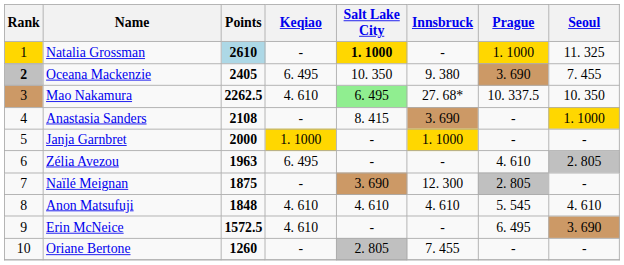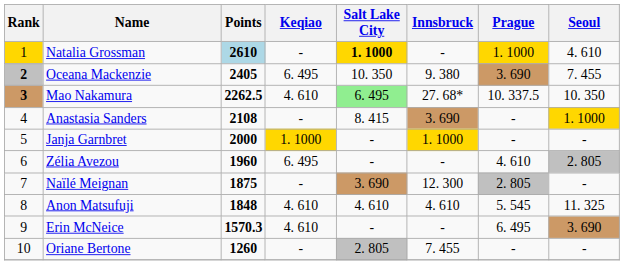(584, 52) 11. 325 -> (584, 52) 4. 610
(24, 96) normal -> (24, 96) bold
(243, 161) 1963 -> (243, 161) 1960
(584, 205) 4. 610 -> (584, 205) 11. 325
(243, 227) 1572.5 -> (243, 227) 1570.3
